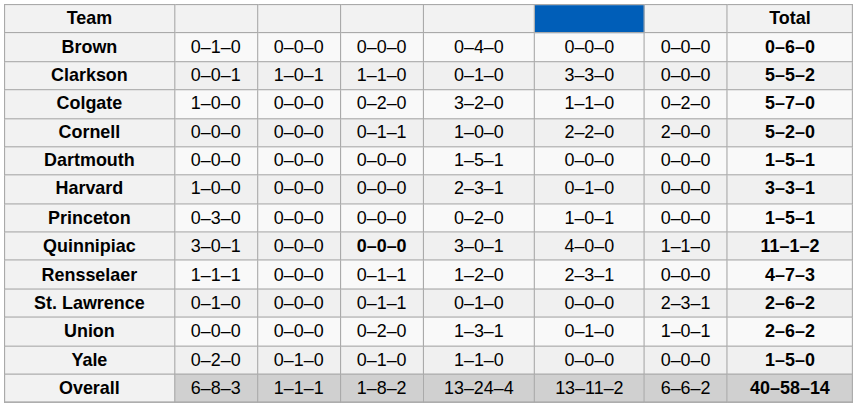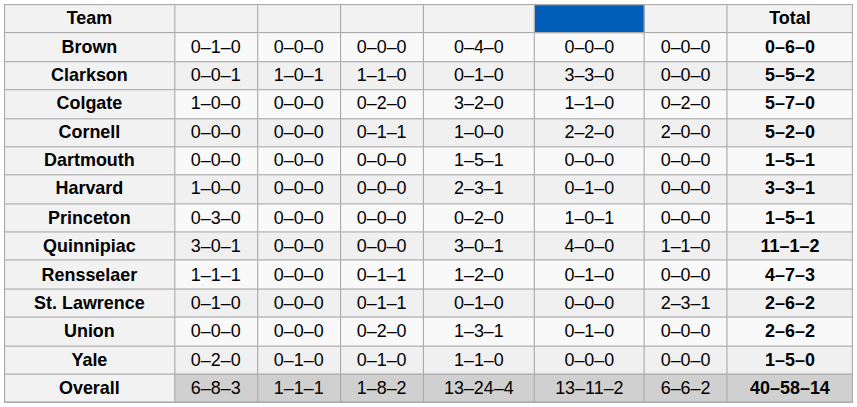(382, 246) bold -> (382, 246) normal
(589, 274) 2–3–1 -> (589, 274) 0–1–0
(686, 331) 1–0–1 -> (686, 331) 0–0–0
